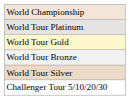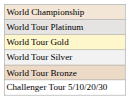(42, 57) World Tour Bronze -> (39, 57) World Tour Silver
(39, 72) World Tour Silver -> (42, 72) World Tour Bronze
